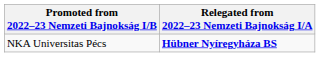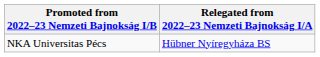(219, 43) bold -> (216, 43) normal
